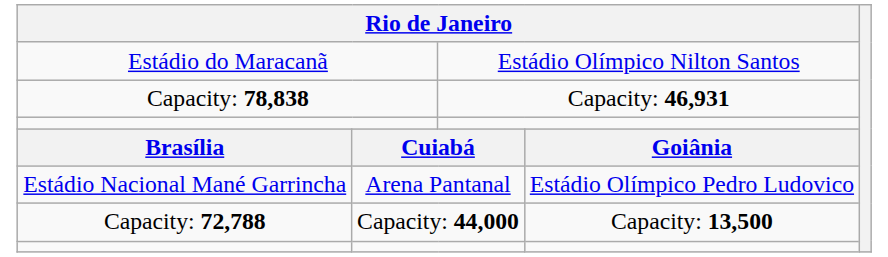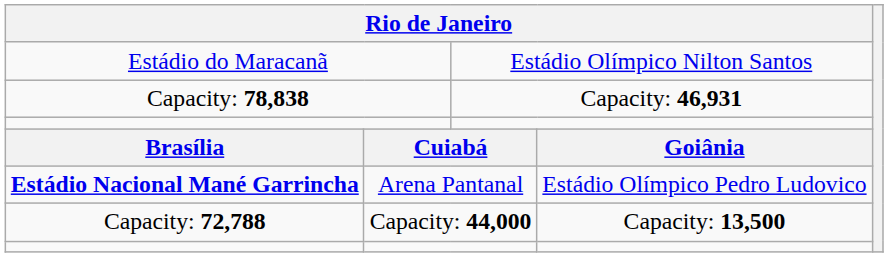(185, 184) normal -> (185, 184) bold
